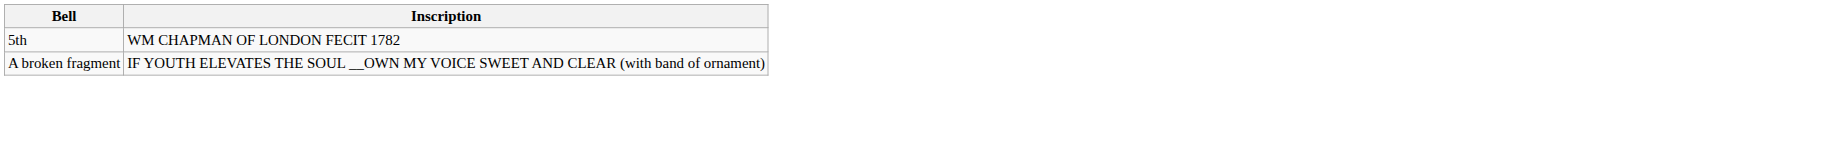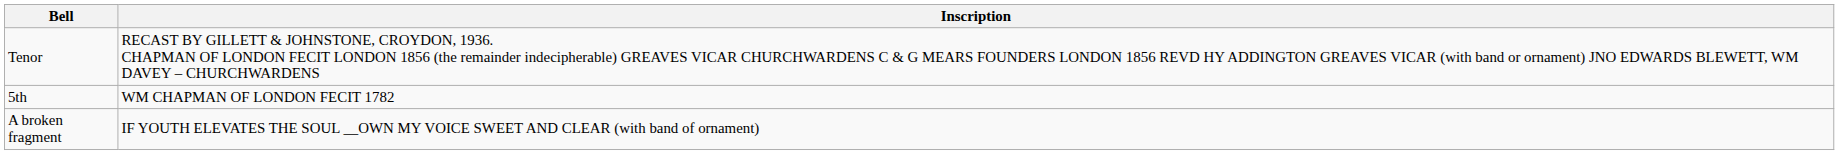+ row: (25, 56)
